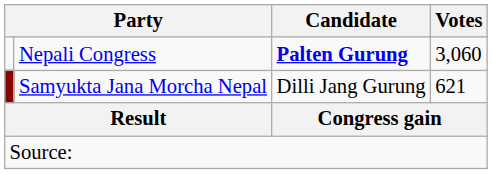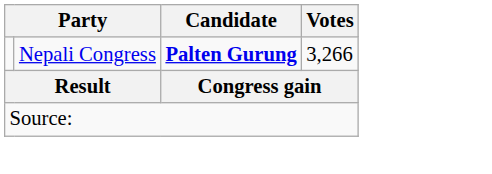(458, 53) 3,060 -> (329, 53) 3,266
- row: (143, 86)
